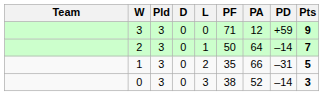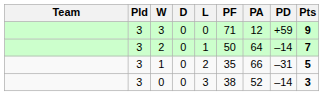columns swapped: (161, 13) <-> (139, 13)
